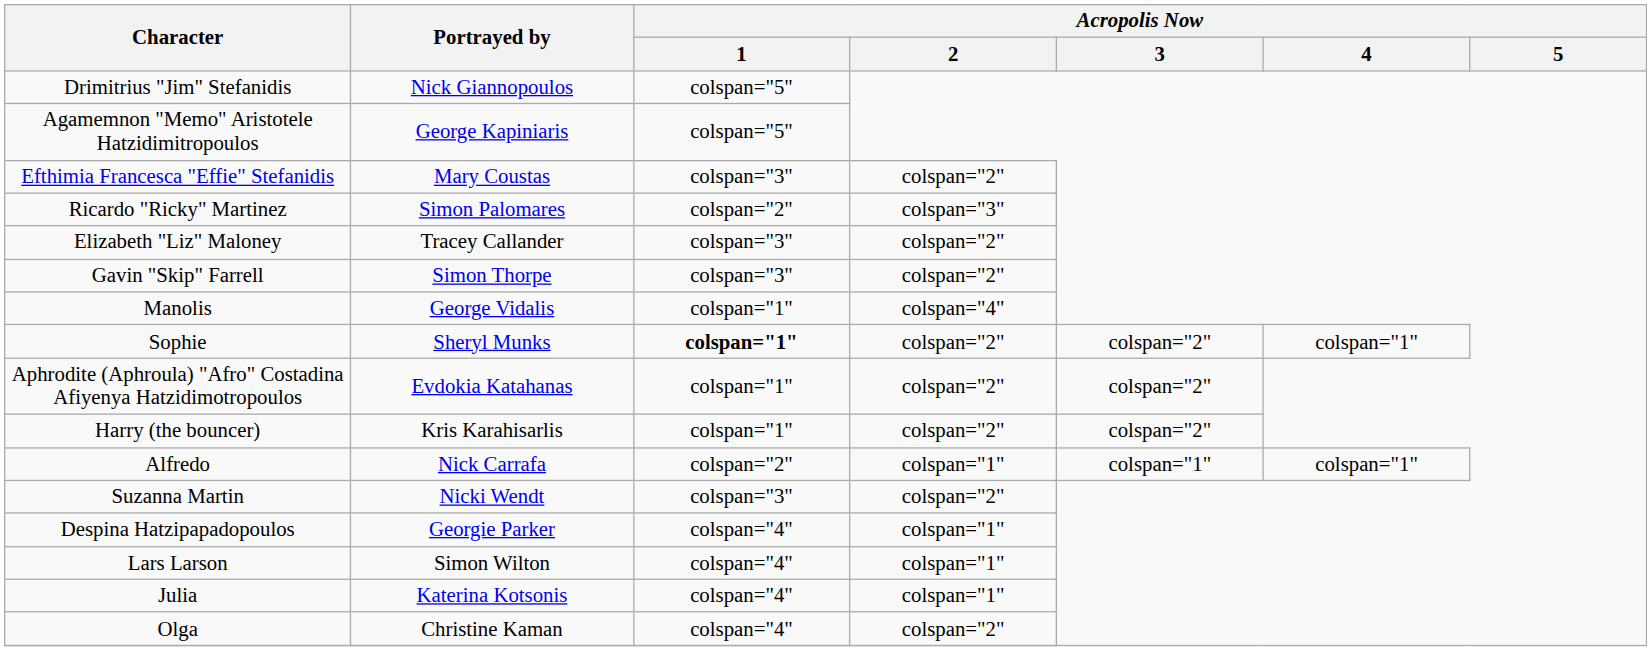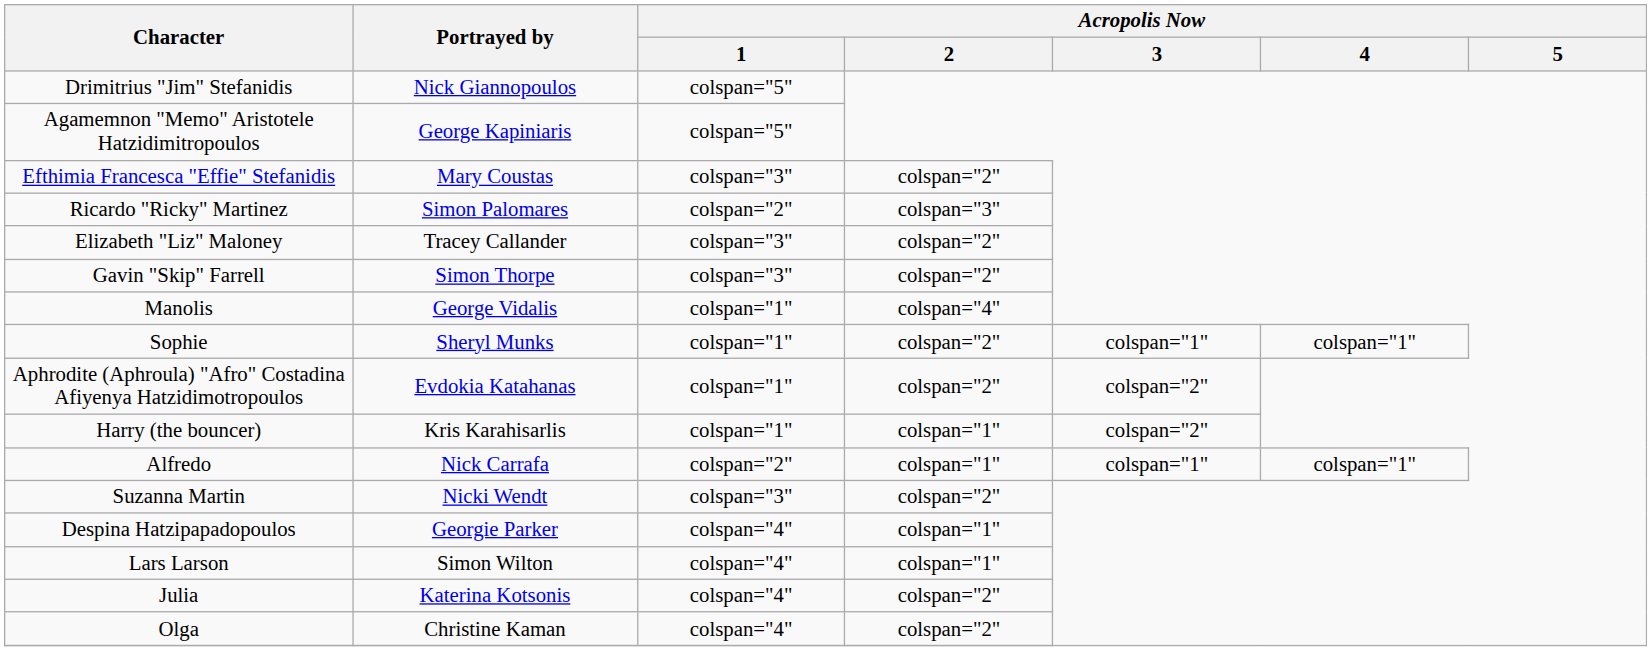(741, 341) bold -> (741, 341) normal
(1160, 341) colspan="2" -> (1157, 341) colspan="1"
(953, 430) colspan="2" -> (949, 430) colspan="1"
(953, 595) colspan="1" -> (949, 595) colspan="2"
